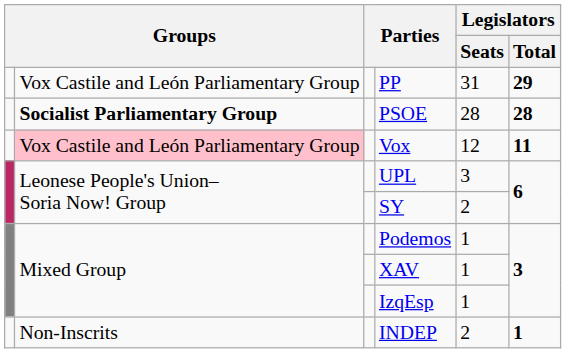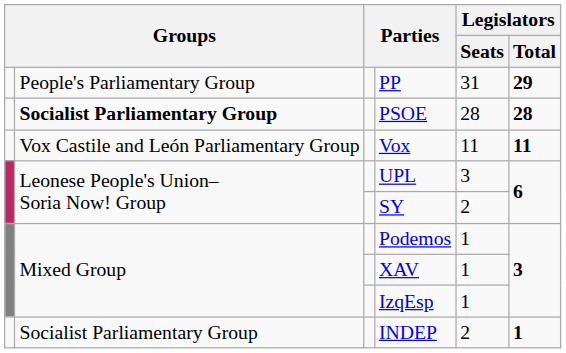(190, 82) Vox Castile and León Parliamentary Group -> (137, 82) People's Parliamentary Group
(190, 144) pink background -> (190, 144) no background
(470, 144) 12 -> (470, 144) 11
(69, 332) Non-Inscrits -> (139, 332) Socialist Parliamentary Group
